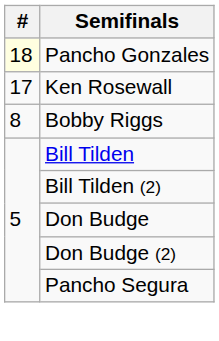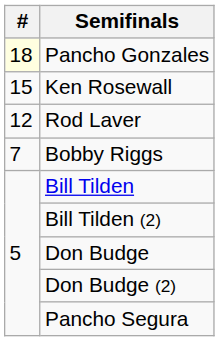(21, 87) 17 -> (21, 87) 15
+ row: (93, 120)
(15, 120) 8 -> (15, 153) 7
